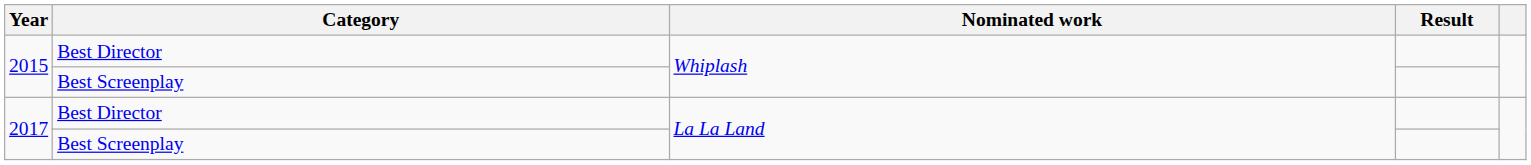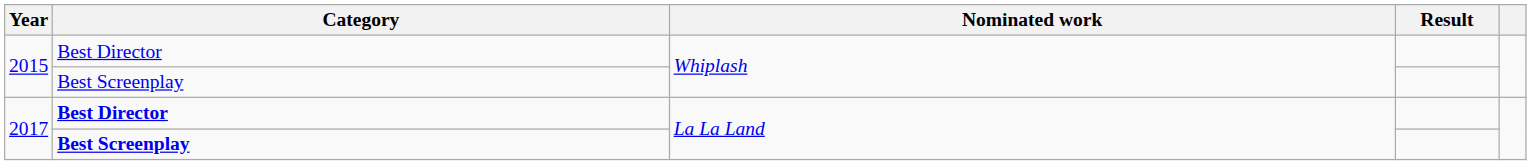(109, 112) normal -> (113, 112) bold
(120, 143) normal -> (123, 143) bold
